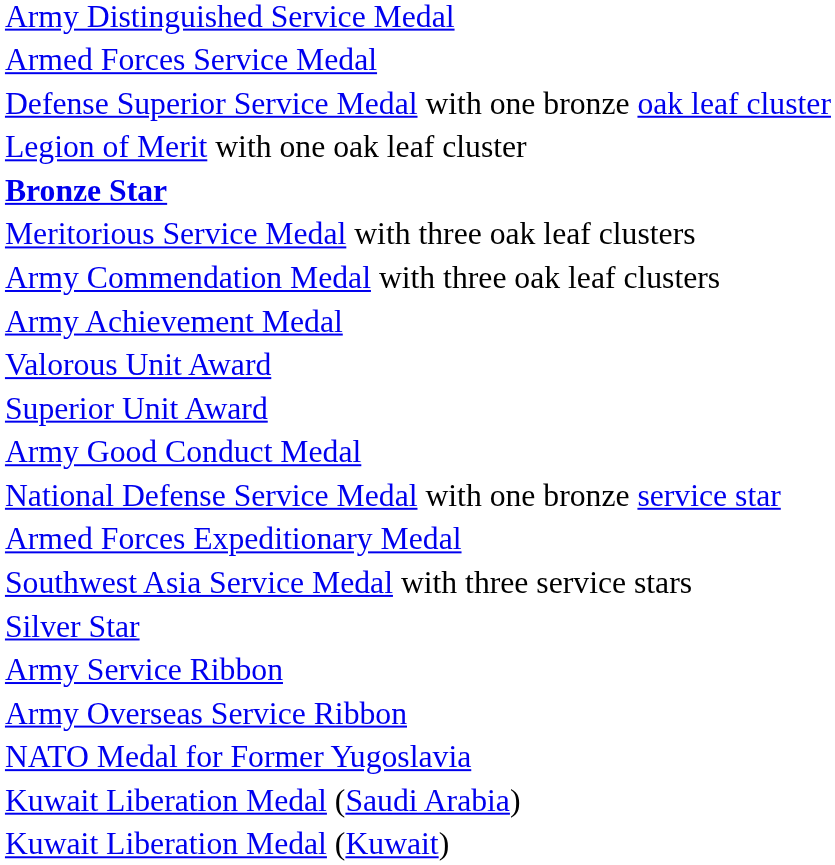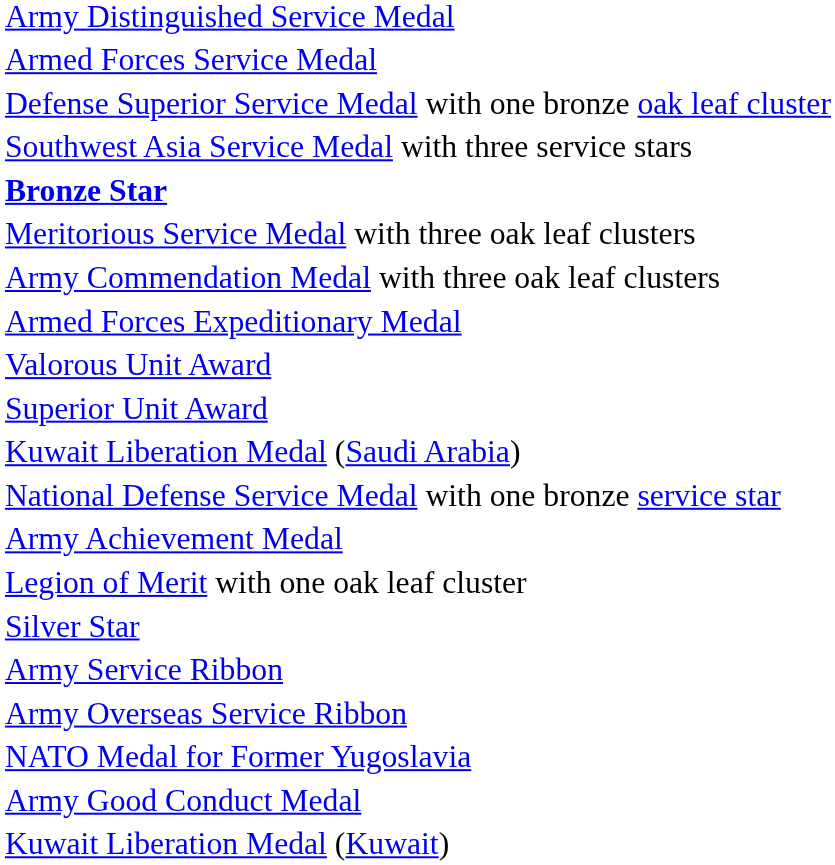(266, 146) Legion of Merit with one oak leaf cluster -> (349, 146) Southwest Asia Service Medal with three service stars
(174, 321) Army Achievement Medal -> (233, 321) Armed Forces Expeditionary Medal
(183, 451) Army Good Conduct Medal -> (263, 451) Kuwait Liberation Medal (Saudi Arabia)
(233, 538) Armed Forces Expeditionary Medal -> (174, 538) Army Achievement Medal
(349, 582) Southwest Asia Service Medal with three service stars -> (266, 582) Legion of Merit with one oak leaf cluster
(263, 800) Kuwait Liberation Medal (Saudi Arabia) -> (183, 800) Army Good Conduct Medal
